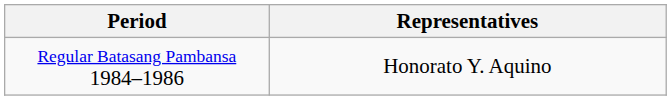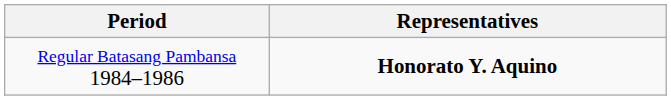(467, 66) normal -> (467, 66) bold
